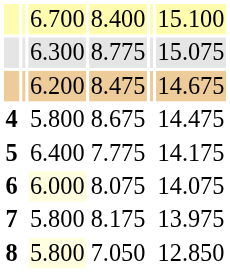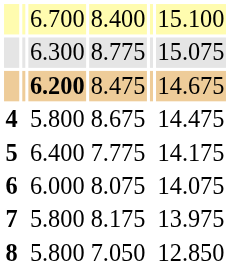(57, 85) normal -> (57, 85) bold
(57, 186) lightyellow background -> (57, 186) no background
(57, 253) lightyellow background -> (57, 253) no background
